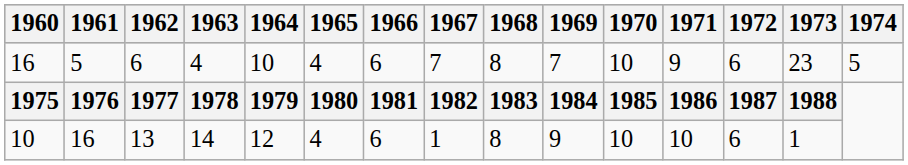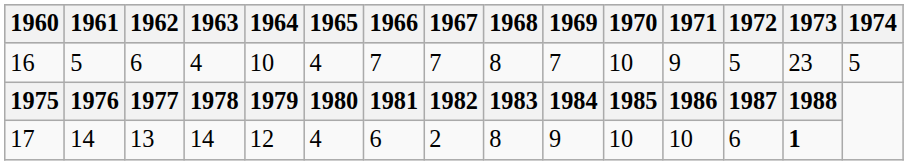(376, 62) 6 -> (376, 62) 7
(735, 62) 6 -> (735, 62) 5
(23, 139) 10 -> (23, 139) 17
(82, 139) 16 -> (82, 139) 14
(435, 139) 1 -> (435, 139) 2
(794, 139) normal -> (794, 139) bold
